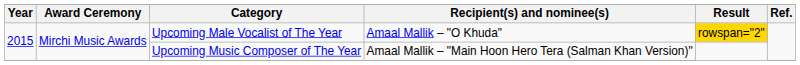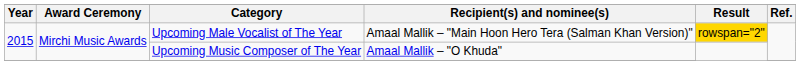(434, 32) Amaal Mallik – "O Khuda" -> (530, 32) Amaal Mallik – "Main Hoon Hero Tera (Salman Khan Version)"
(530, 51) Amaal Mallik – "Main Hoon Hero Tera (Salman Khan Version)" -> (434, 51) Amaal Mallik – "O Khuda"
